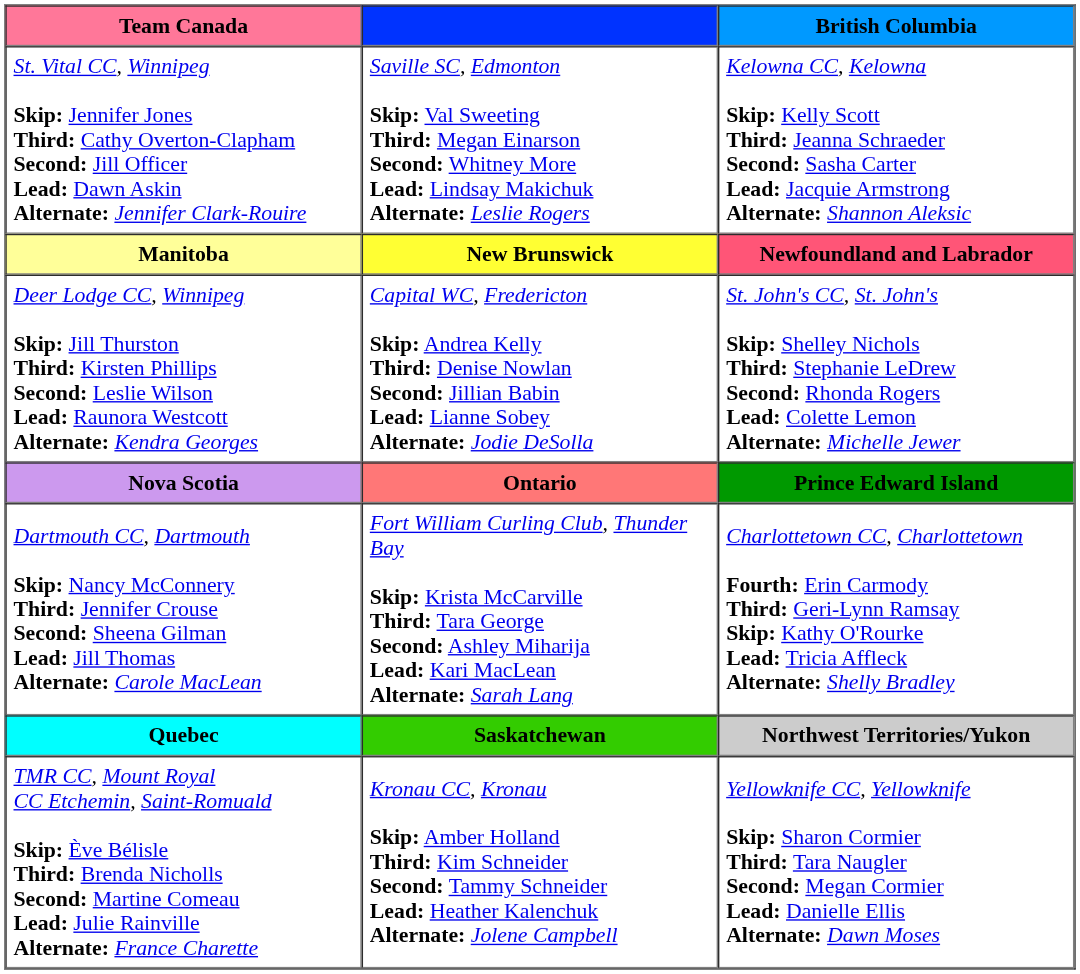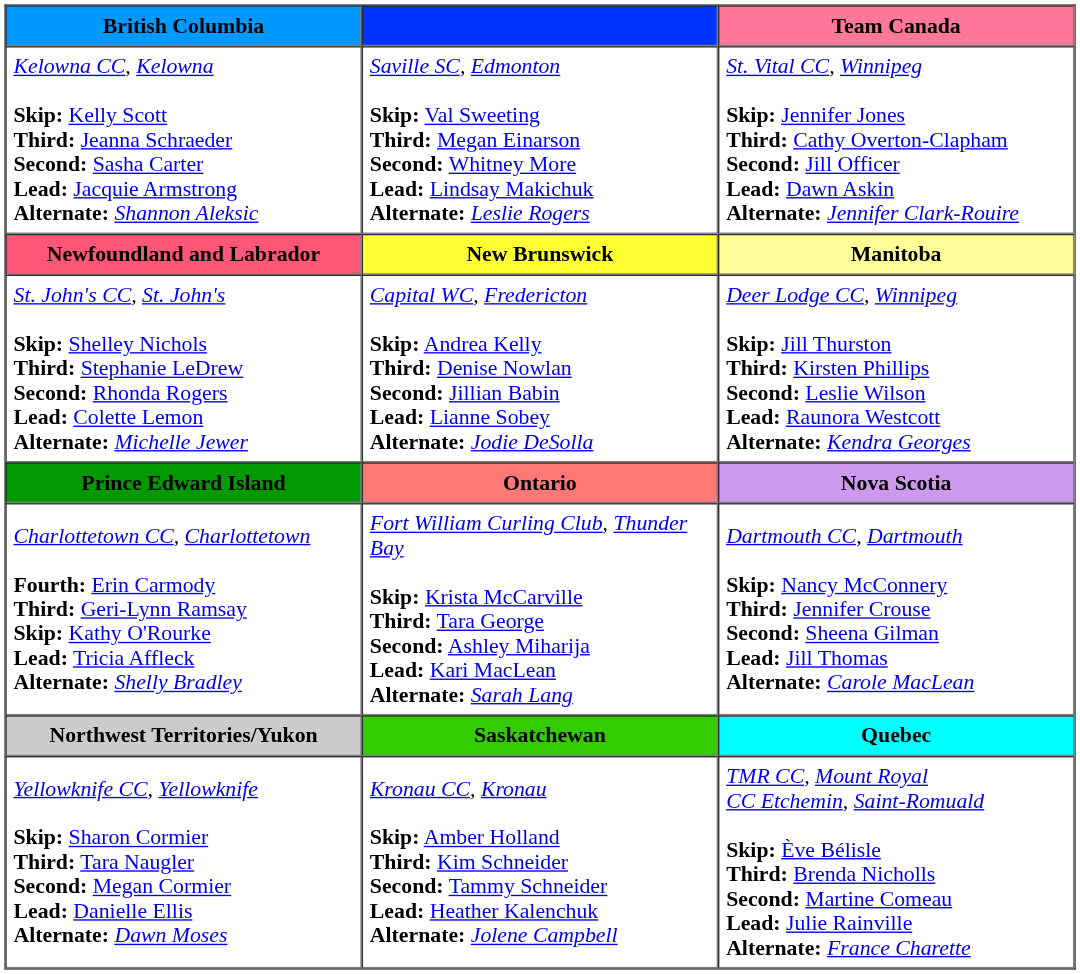columns swapped: (184, 25) <-> (896, 25)
